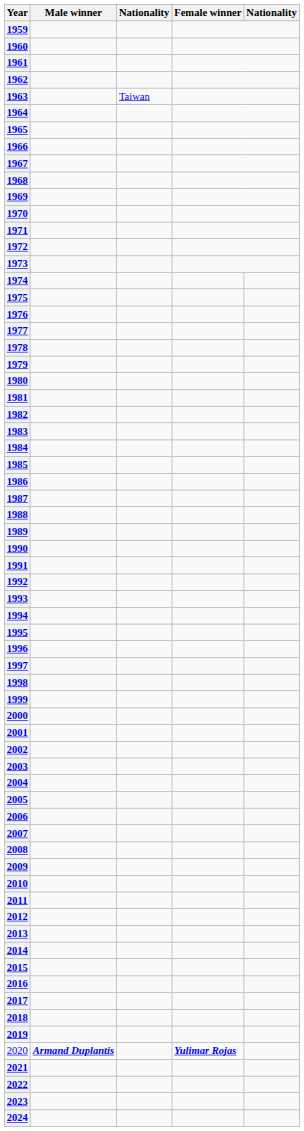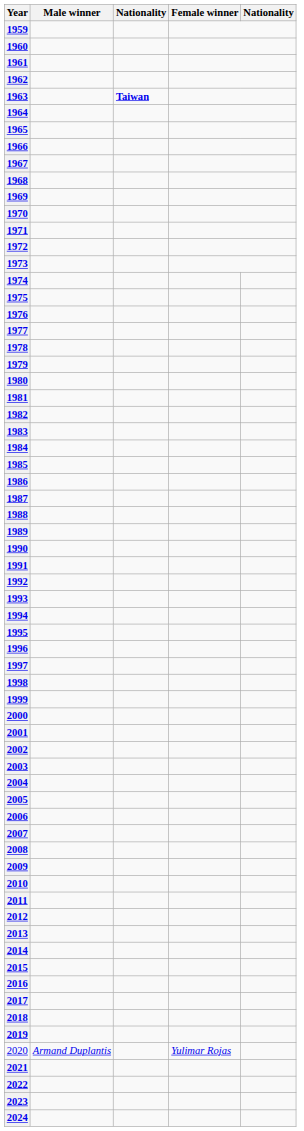(134, 96) normal -> (132, 96) bold
(73, 1051) bold -> (72, 1051) normal
(205, 1051) bold -> (201, 1051) normal
